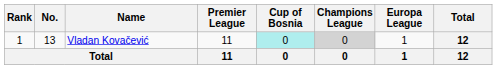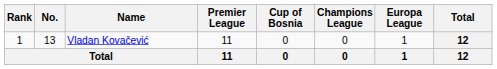(285, 40) paleturquoise background -> (285, 40) no background
(345, 40) lightgrey background -> (345, 40) no background
